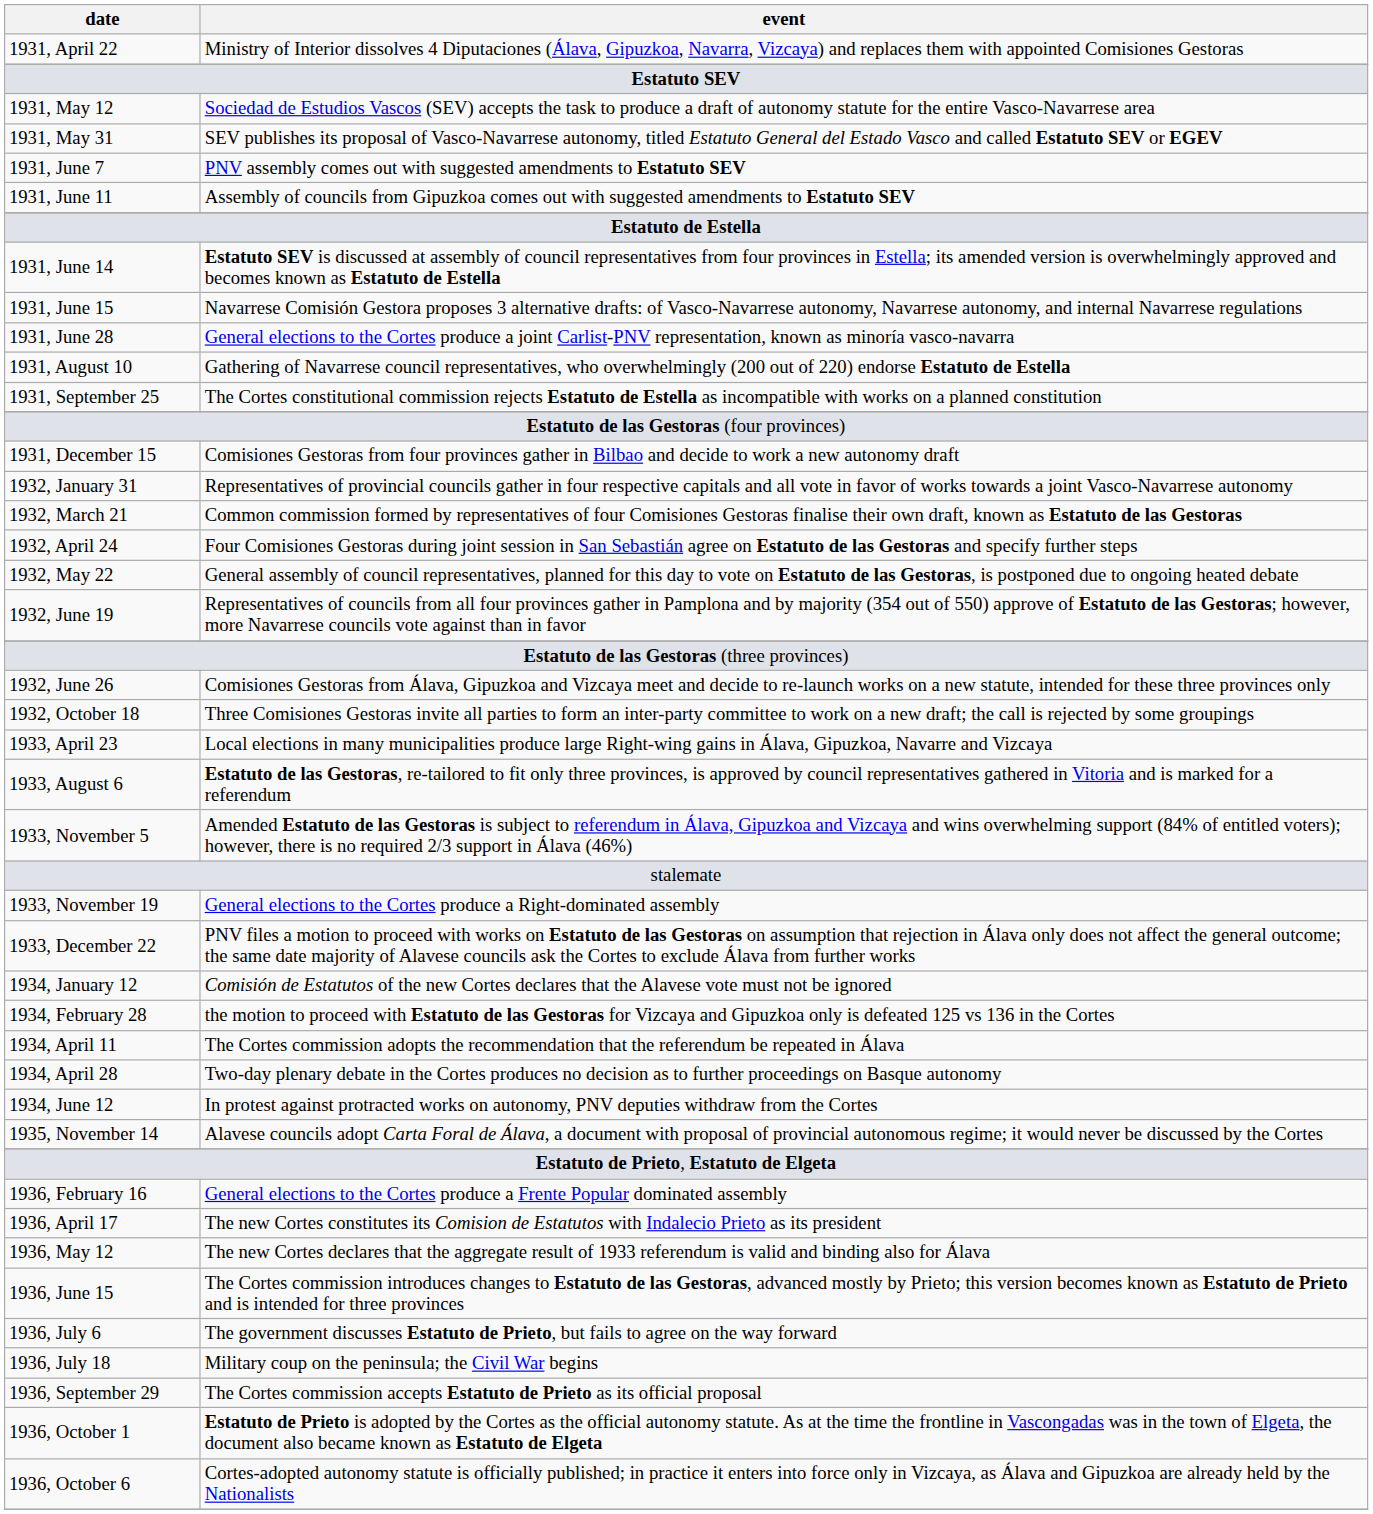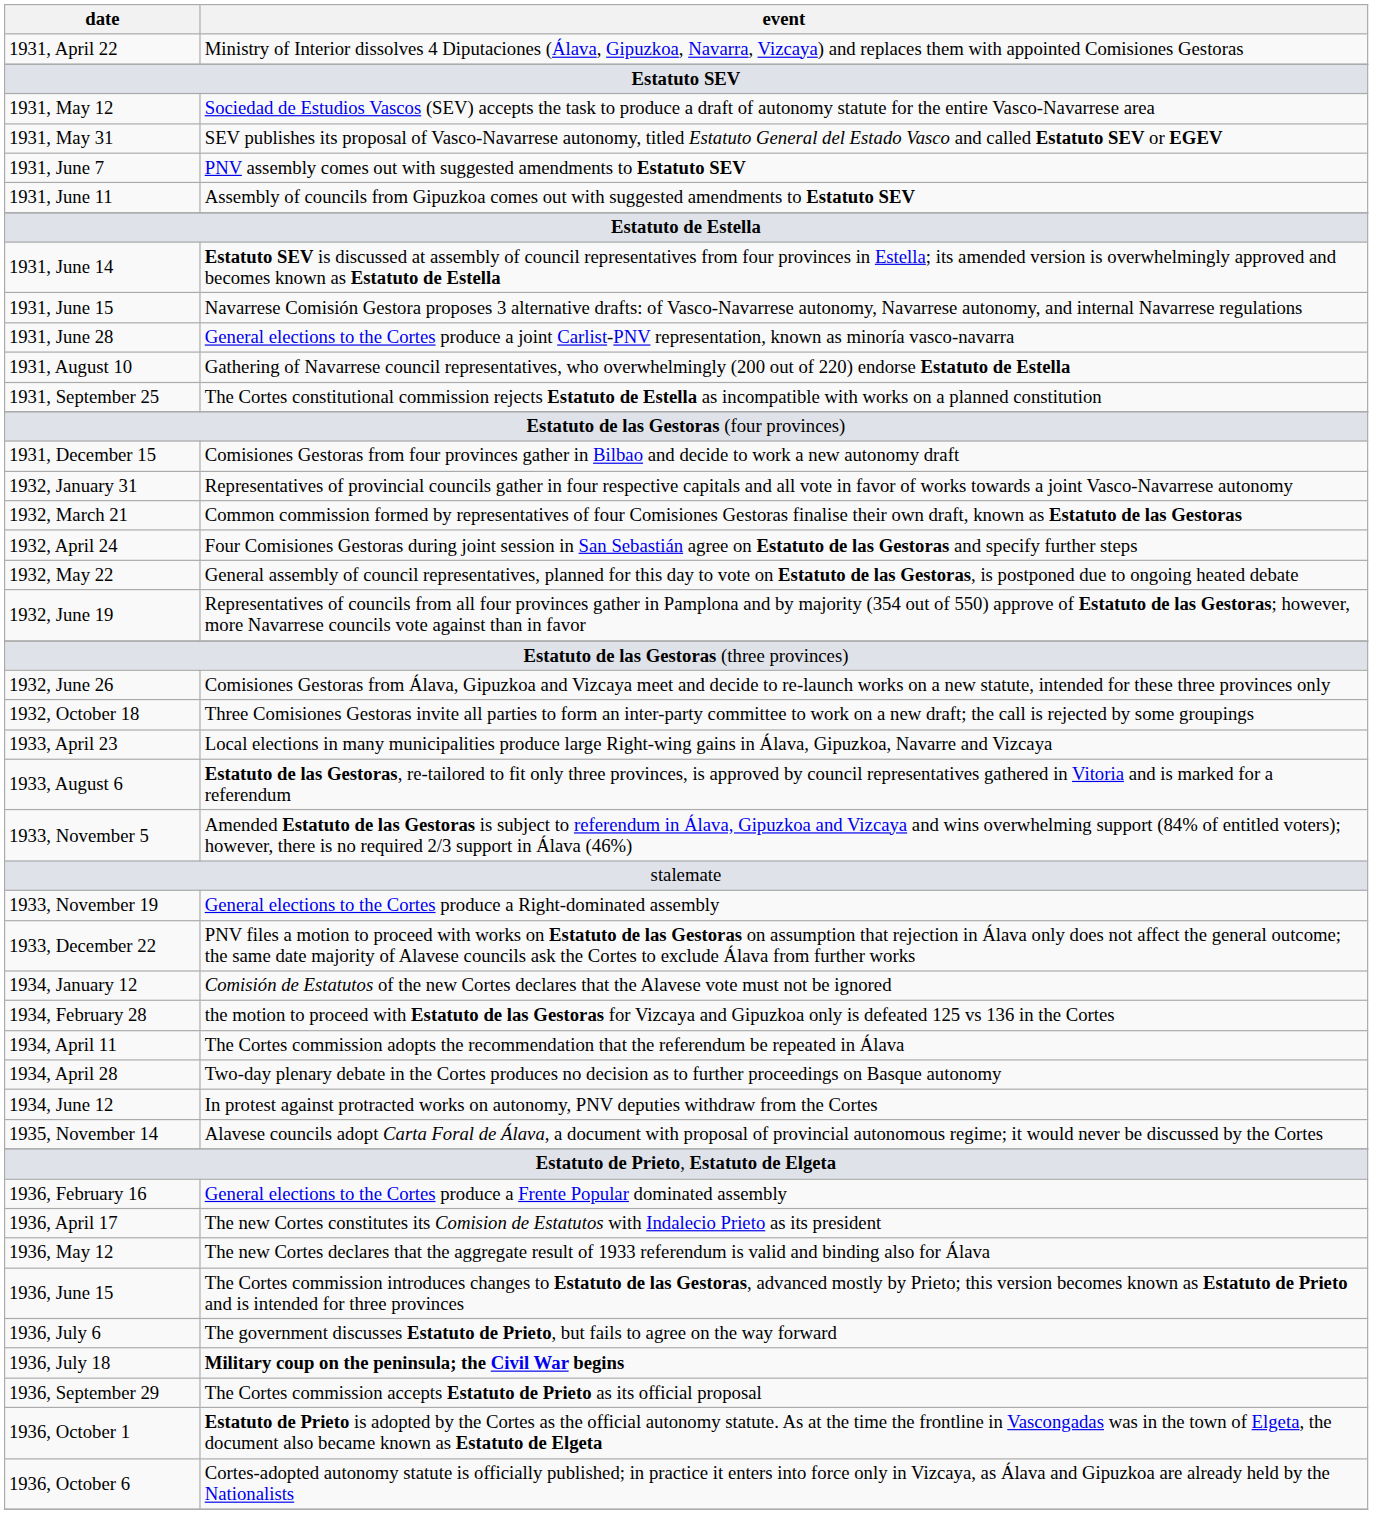(401, 1362) normal -> (414, 1362) bold
